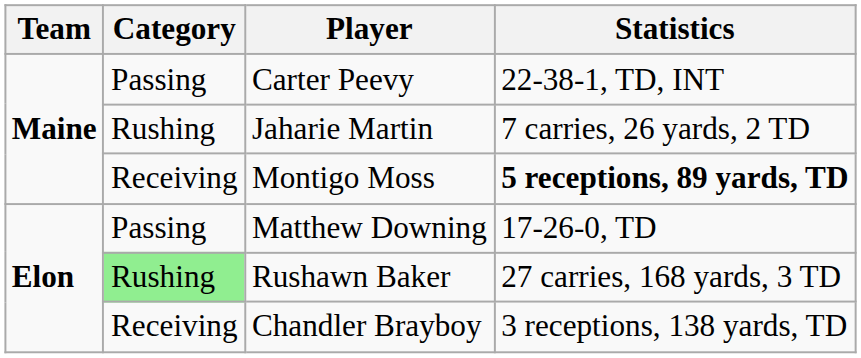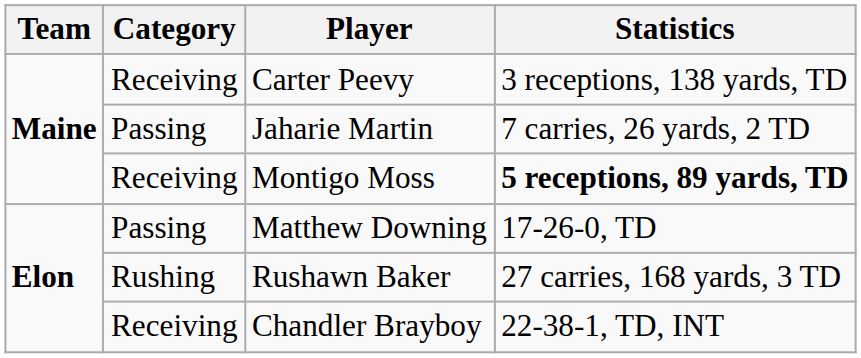(159, 78) Passing -> (174, 78) Receiving
(613, 78) 22-38-1, TD, INT -> (674, 78) 3 receptions, 138 yards, TD
(163, 128) Rushing -> (159, 128) Passing
(163, 276) lightgreen background -> (163, 276) no background
(674, 326) 3 receptions, 138 yards, TD -> (613, 326) 22-38-1, TD, INT
